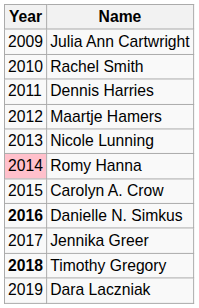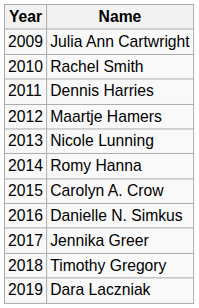(26, 166) pink background -> (26, 166) no background
(26, 215) bold -> (26, 215) normal
(26, 265) bold -> (26, 265) normal
